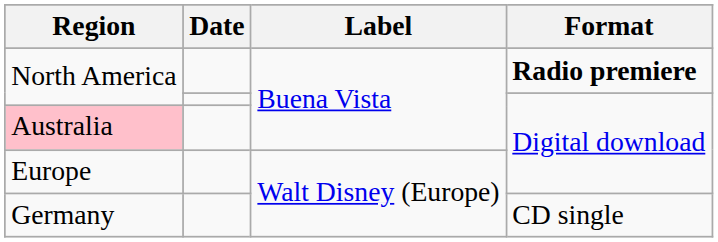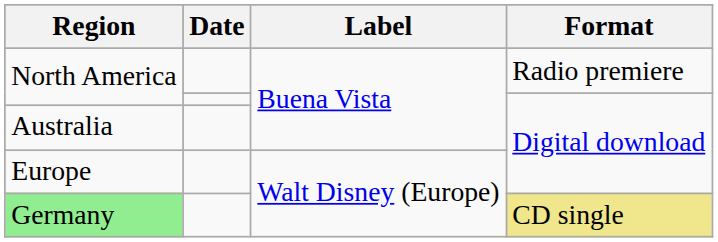(604, 70) bold -> (598, 70) normal
(62, 127) pink background -> (62, 127) no background
(63, 214) no background -> (63, 214) lightgreen background
(568, 214) no background -> (568, 214) khaki background
